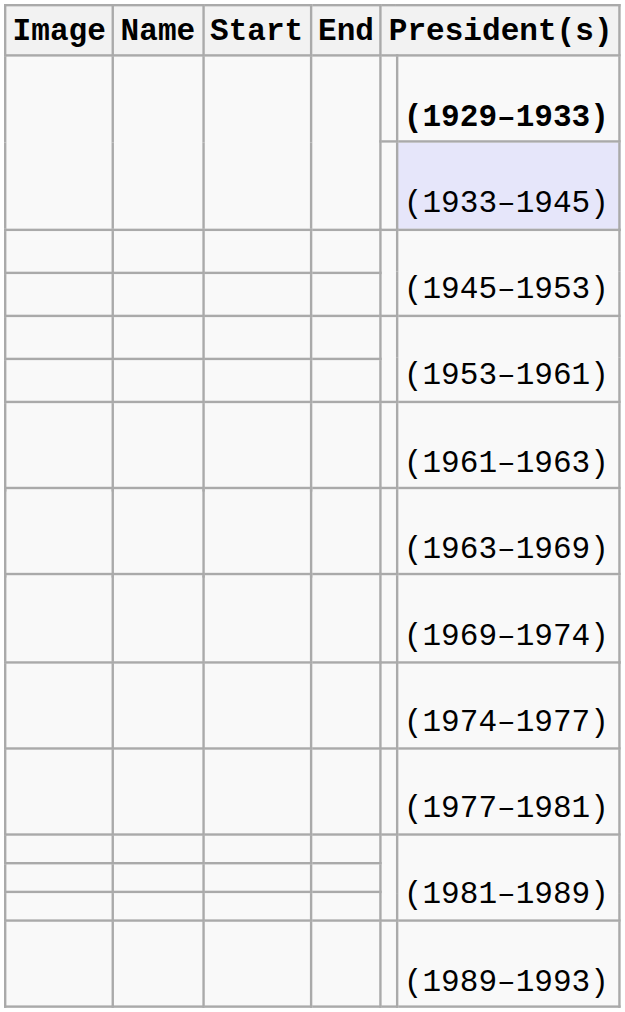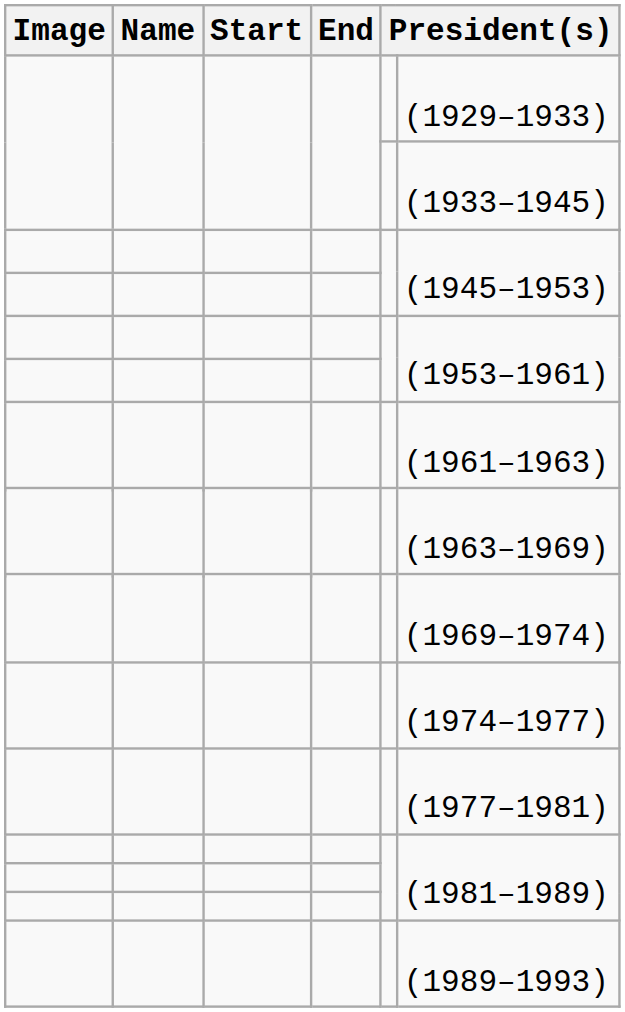(506, 117) bold -> (506, 117) normal
(506, 203) lavender background -> (506, 203) no background
